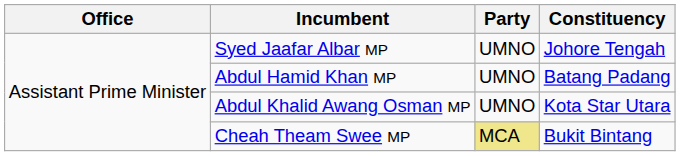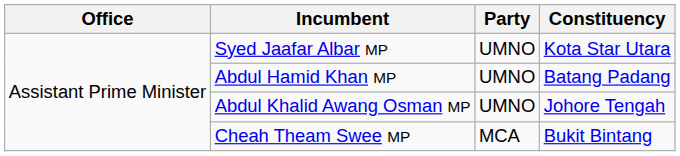(604, 48) Johore Tengah -> (607, 48) Kota Star Utara
(607, 106) Kota Star Utara -> (604, 106) Johore Tengah
(499, 135) khaki background -> (499, 135) no background
